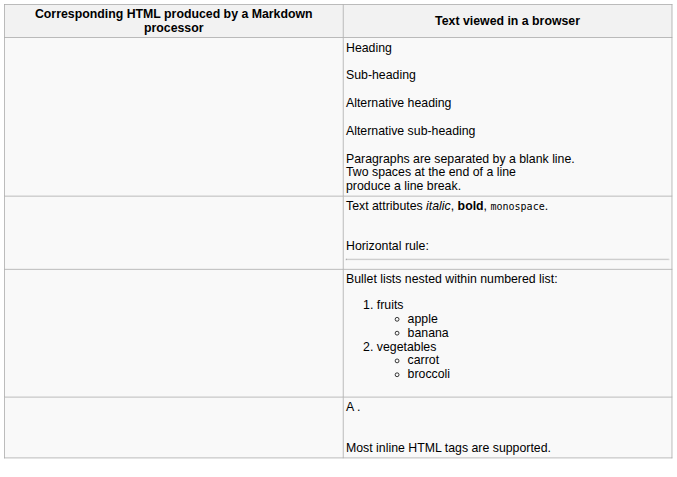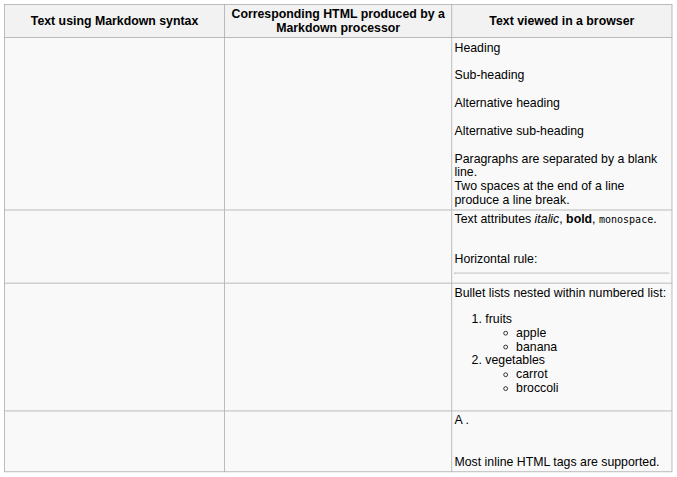+ column: (115, 21)
